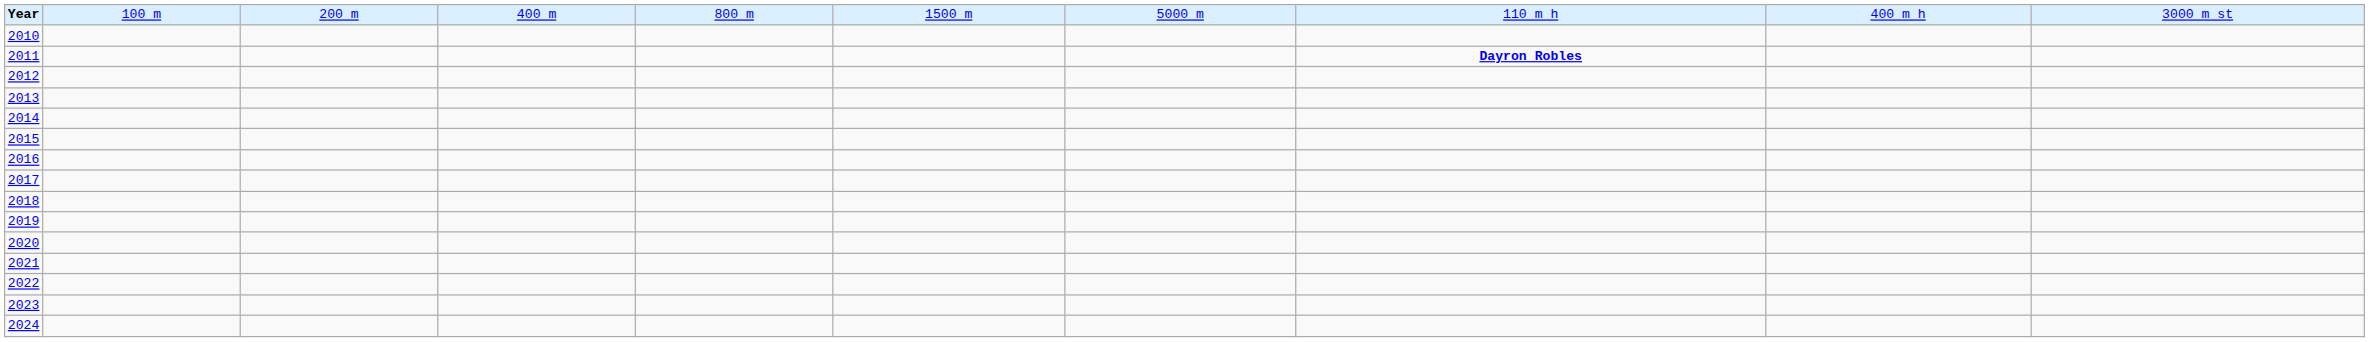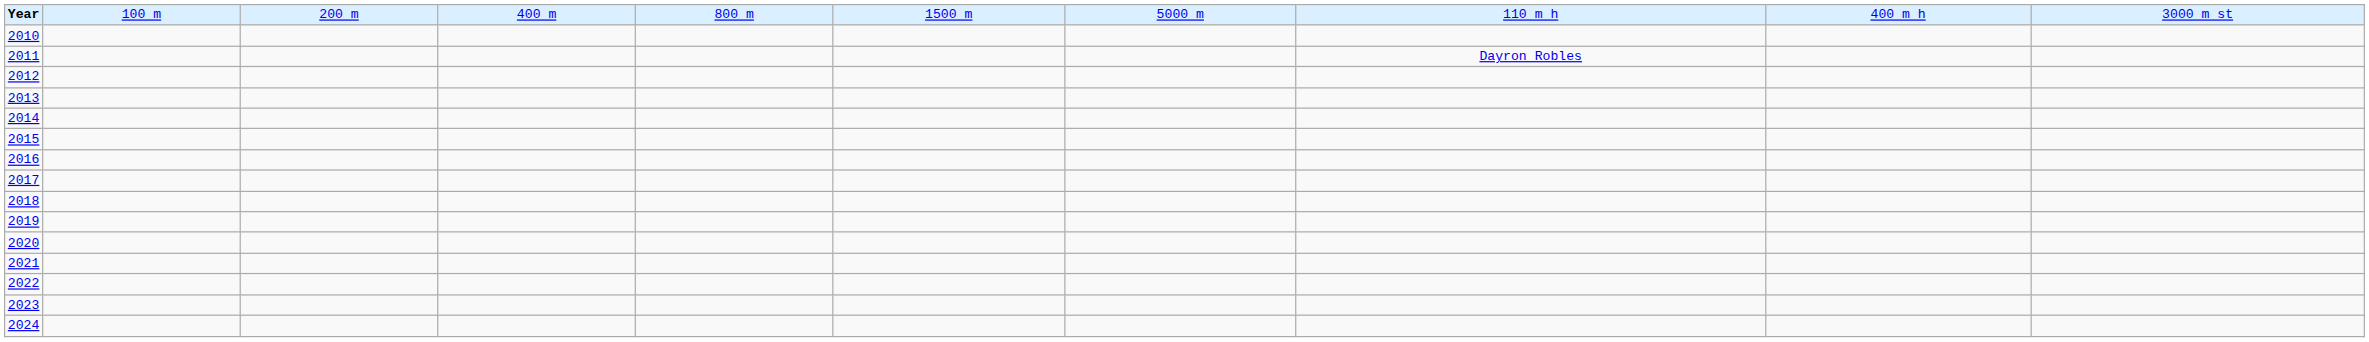(1531, 56) bold -> (1531, 56) normal
